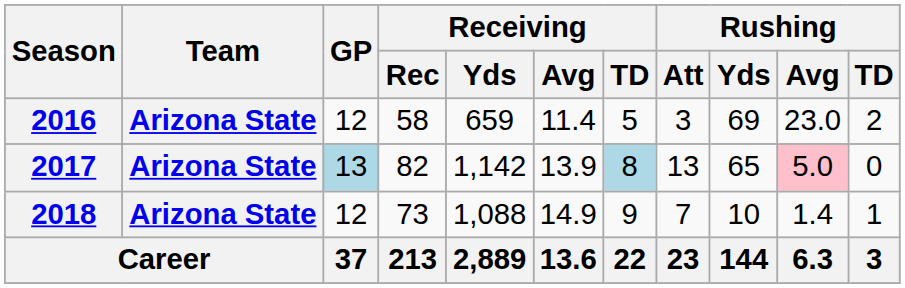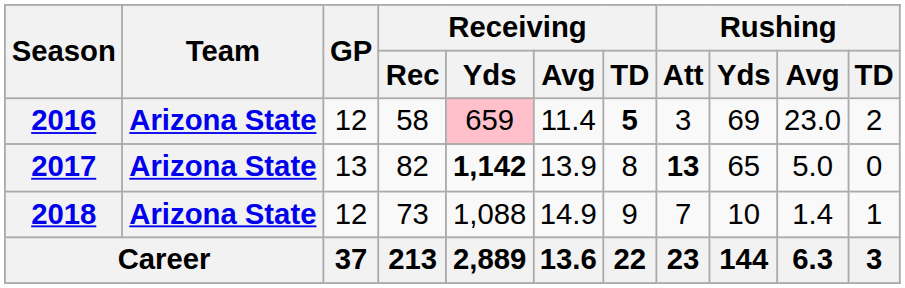(490, 120) no background -> (490, 120) pink background
(630, 120) normal -> (630, 120) bold
(351, 167) lightblue background -> (351, 167) no background
(490, 167) normal -> (490, 167) bold
(630, 167) lightblue background -> (630, 167) no background
(683, 167) normal -> (683, 167) bold
(813, 167) pink background -> (813, 167) no background
